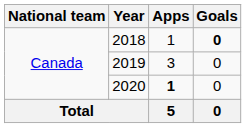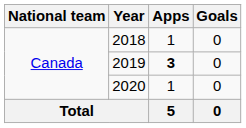(217, 39) bold -> (217, 39) normal
(171, 63) normal -> (171, 63) bold
(171, 87) bold -> (171, 87) normal
